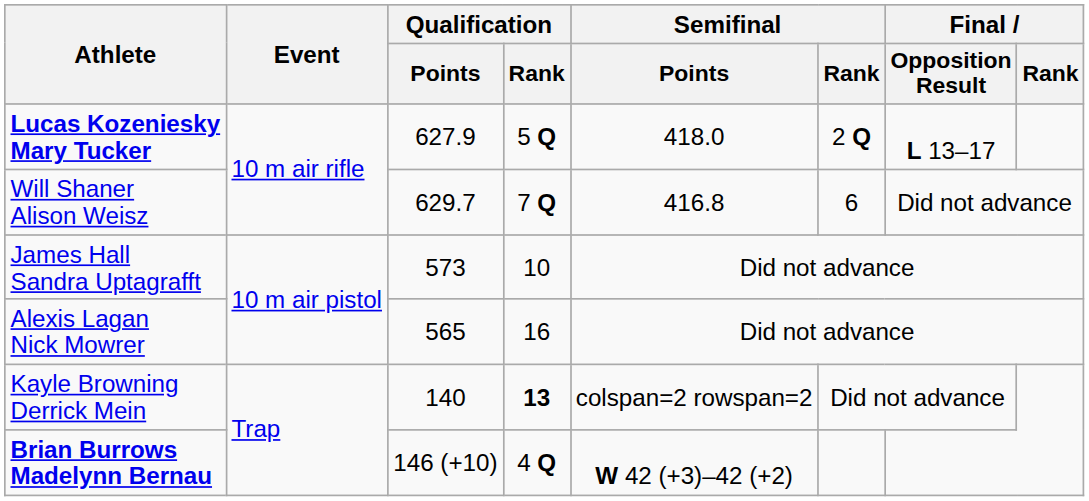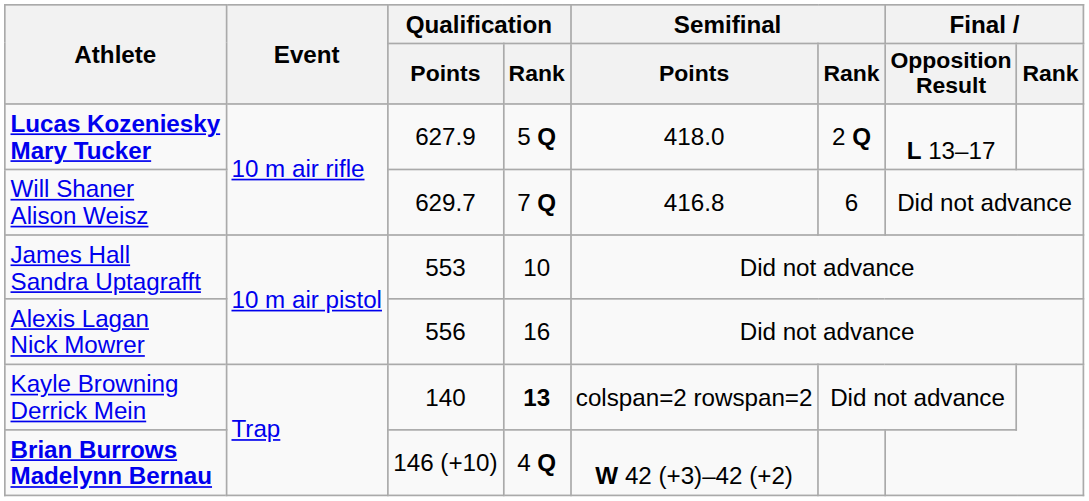(445, 267) 573 -> (445, 267) 553
(445, 333) 565 -> (445, 333) 556
